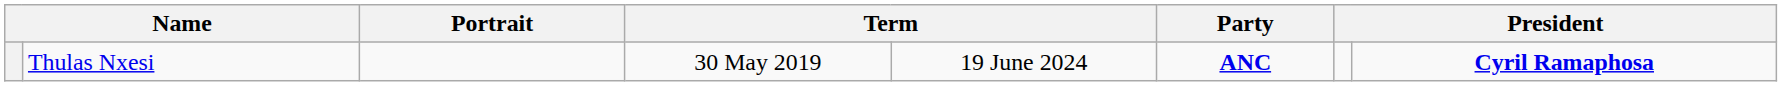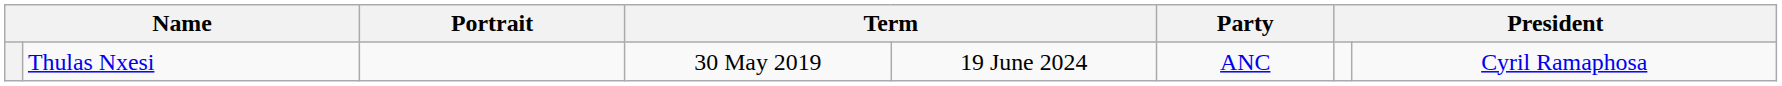(1245, 61) bold -> (1245, 61) normal
(1564, 61) bold -> (1564, 61) normal
